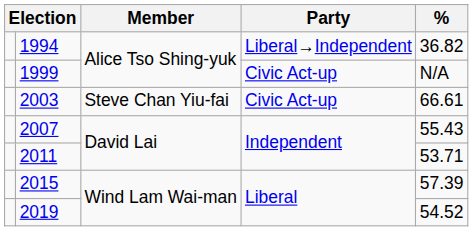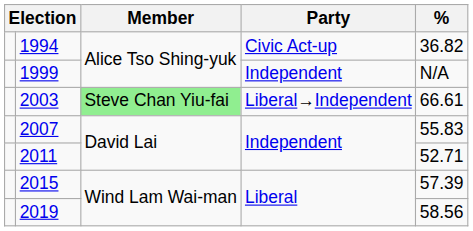(328, 45) Liberal→Independent -> (291, 45) Civic Act-up
(291, 73) Civic Act-up -> (293, 73) Independent
(157, 101) no background -> (157, 101) lightgreen background
(291, 101) Civic Act-up -> (328, 101) Liberal→Independent
(442, 128) 55.43 -> (442, 128) 55.83
(442, 156) 53.71 -> (442, 156) 52.71
(442, 211) 54.52 -> (442, 211) 58.56
